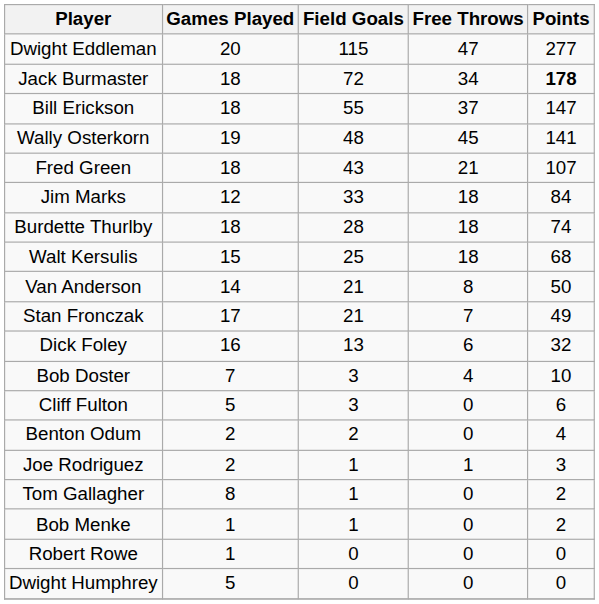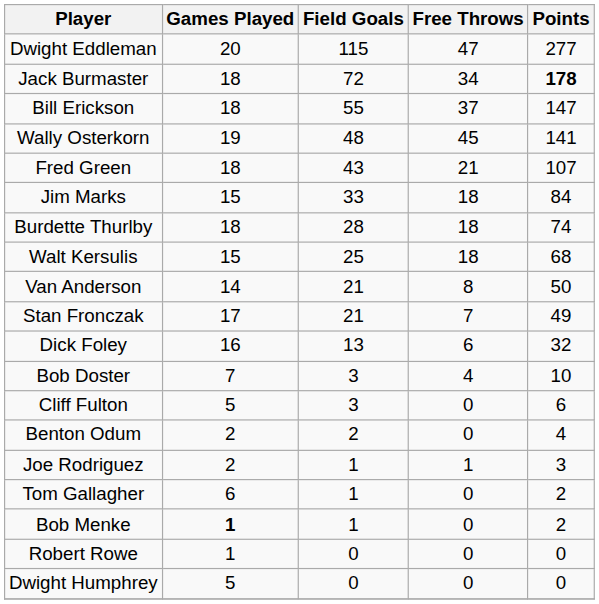(230, 197) 12 -> (230, 197) 15
(230, 494) 8 -> (230, 494) 6
(230, 524) normal -> (230, 524) bold
